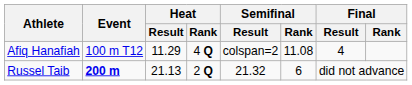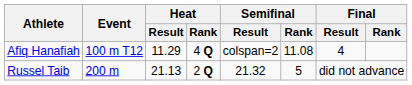(103, 71) bold -> (102, 71) normal
(299, 71) 6 -> (299, 71) 5
